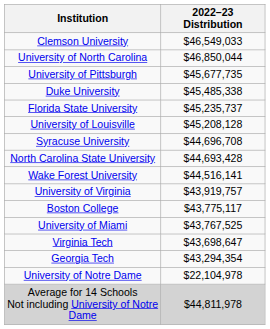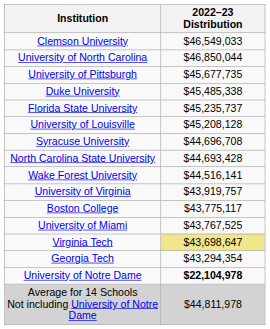(213, 242) no background -> (213, 242) khaki background
(213, 275) normal -> (213, 275) bold
